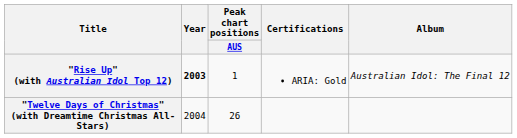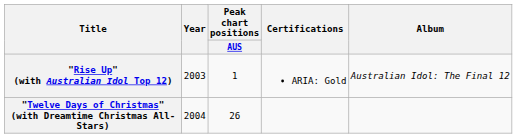(195, 76) bold -> (195, 76) normal
